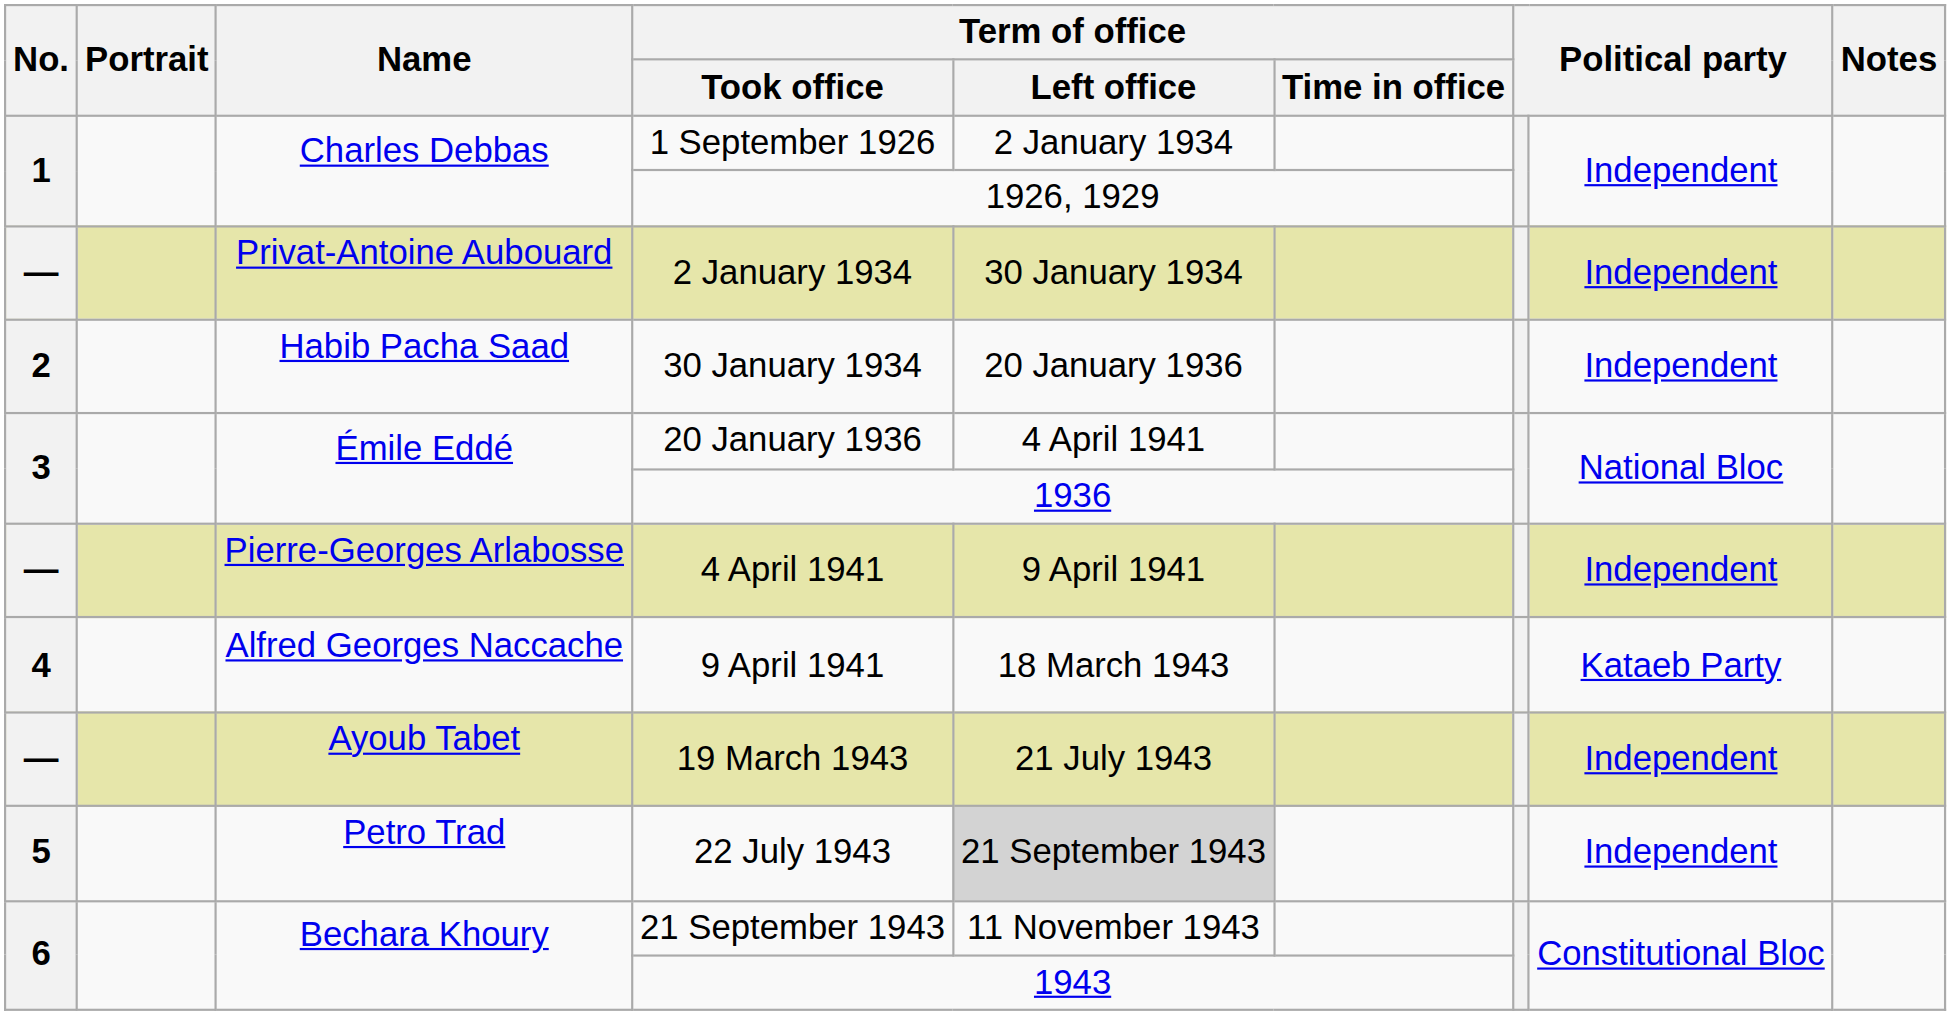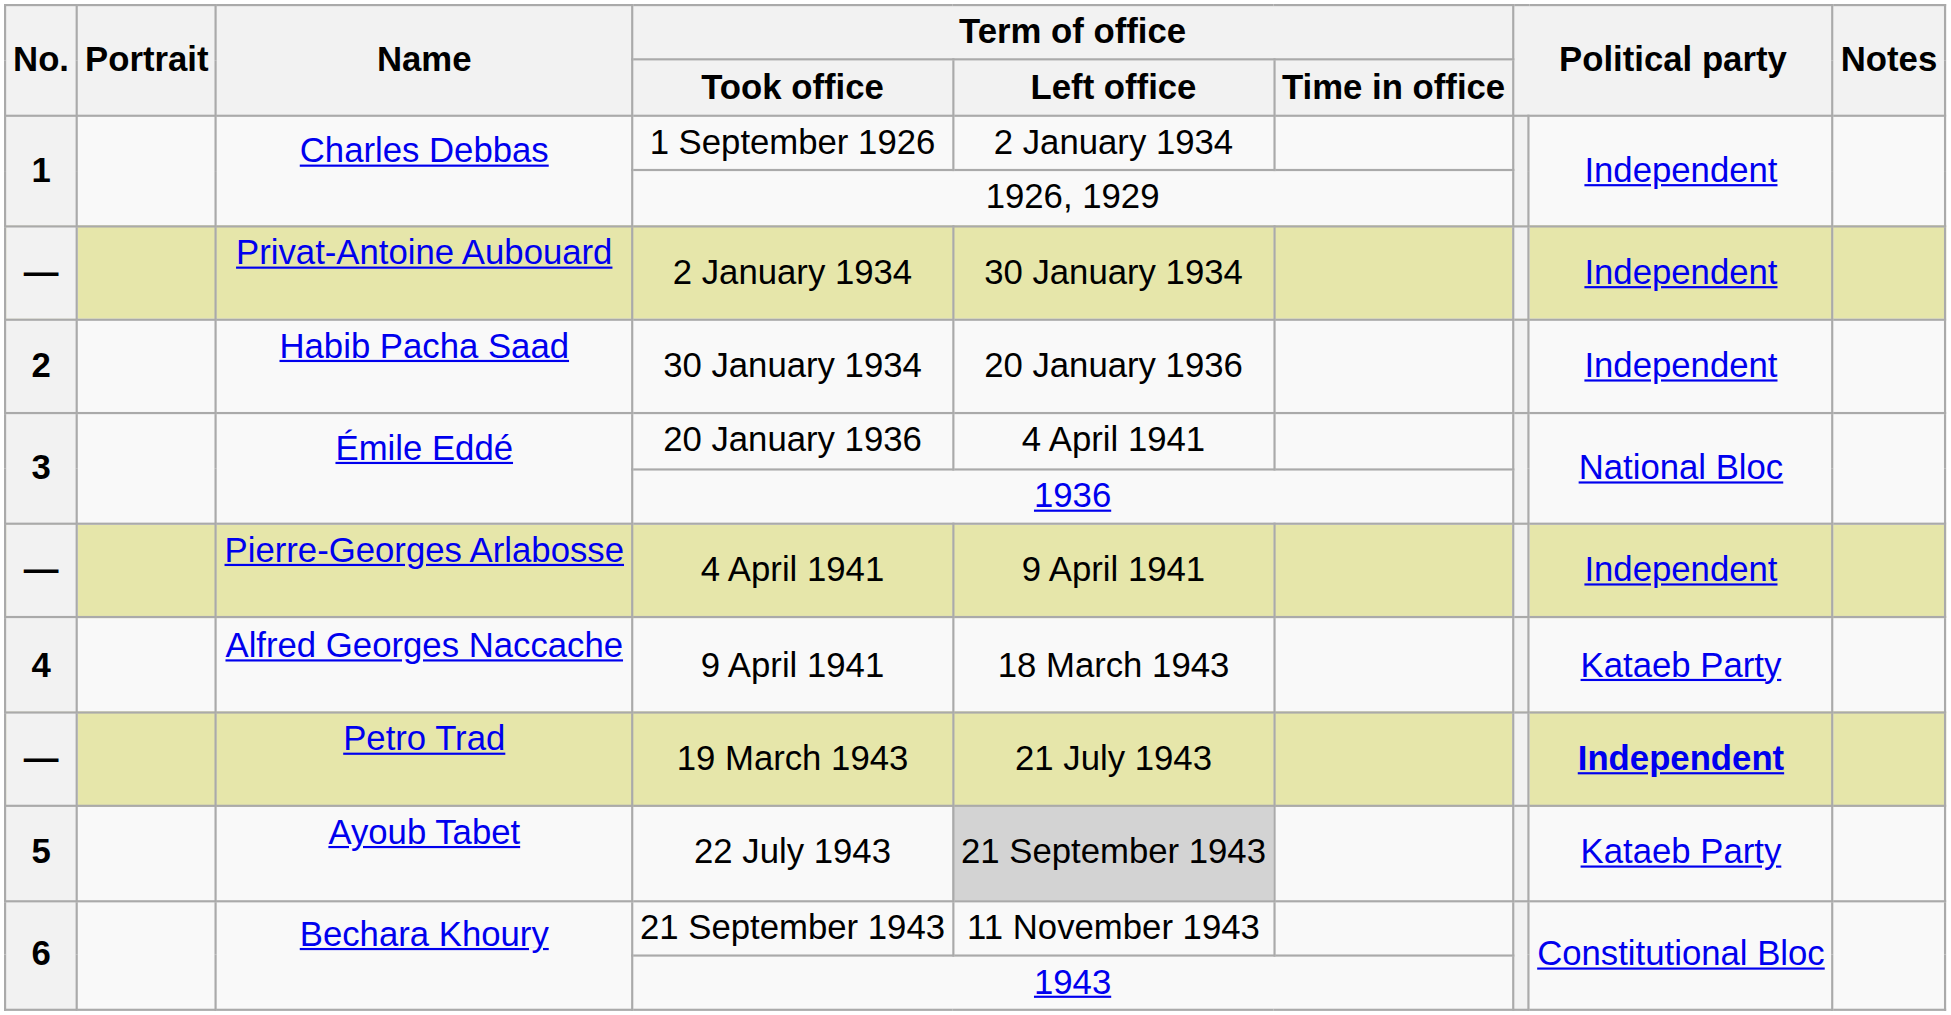(424, 738) Ayoub Tabet -> (424, 738) Petro Trad
(1681, 758) normal -> (1681, 758) bold
(424, 833) Petro Trad -> (424, 833) Ayoub Tabet
(1681, 852) Independent -> (1681, 852) Kataeb Party
